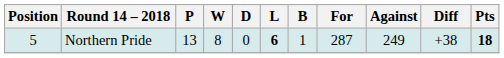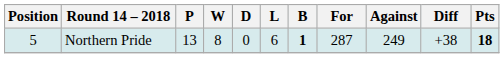(274, 40) bold -> (274, 40) normal
(303, 40) normal -> (303, 40) bold
